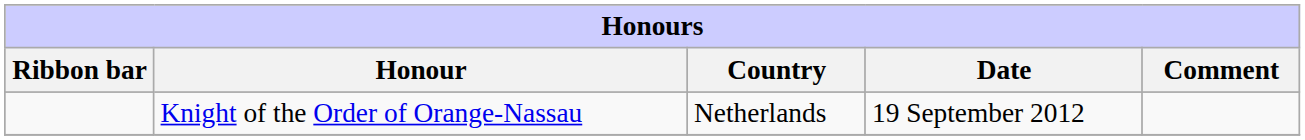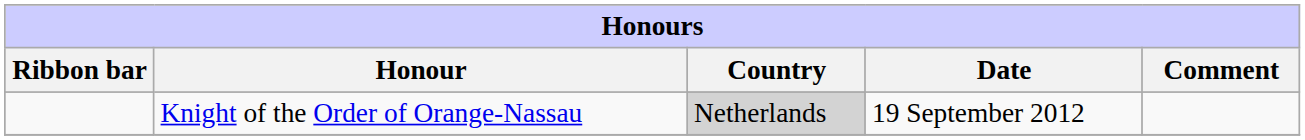(760, 112) no background -> (760, 112) lightgrey background
